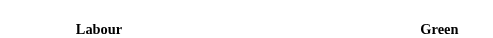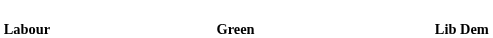+ column: (462, 9)
